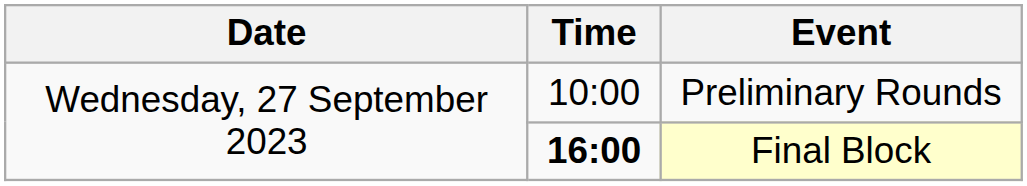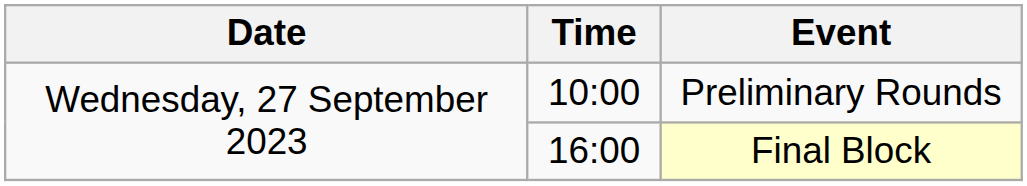(594, 150) bold -> (594, 150) normal
